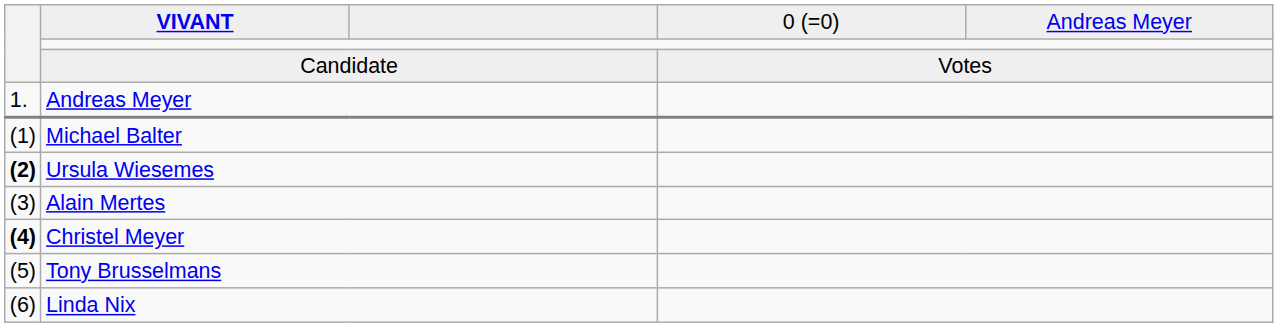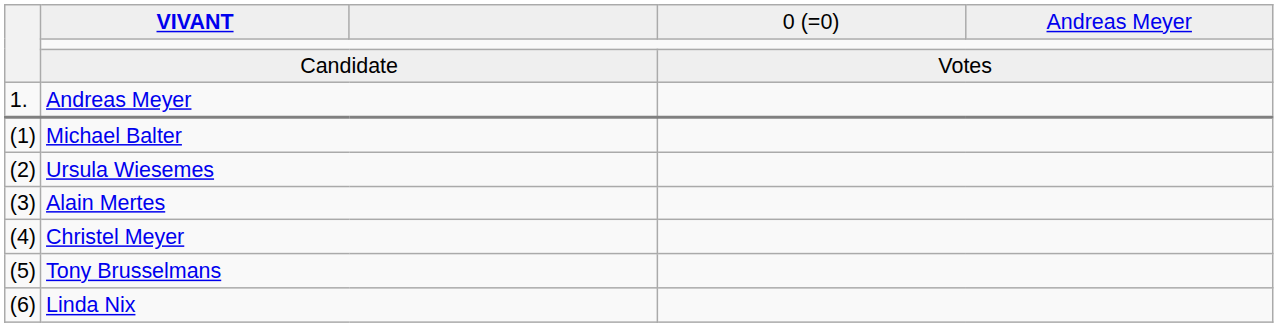(23, 169) bold -> (23, 169) normal
(23, 237) bold -> (23, 237) normal
